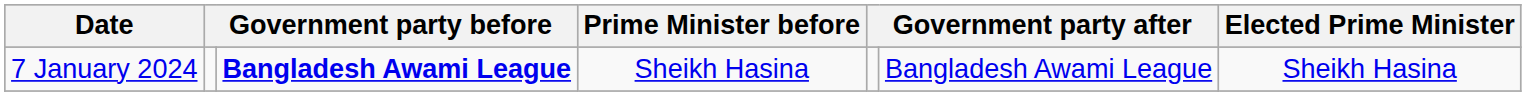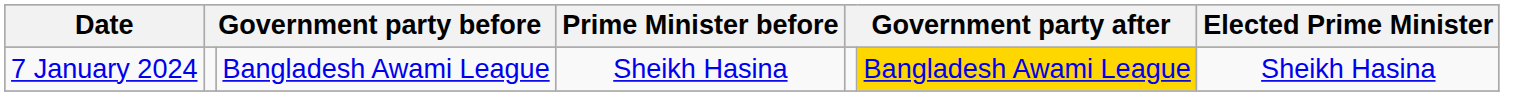(397, 68) bold -> (386, 68) normal
(1049, 68) no background -> (1027, 68) gold background
